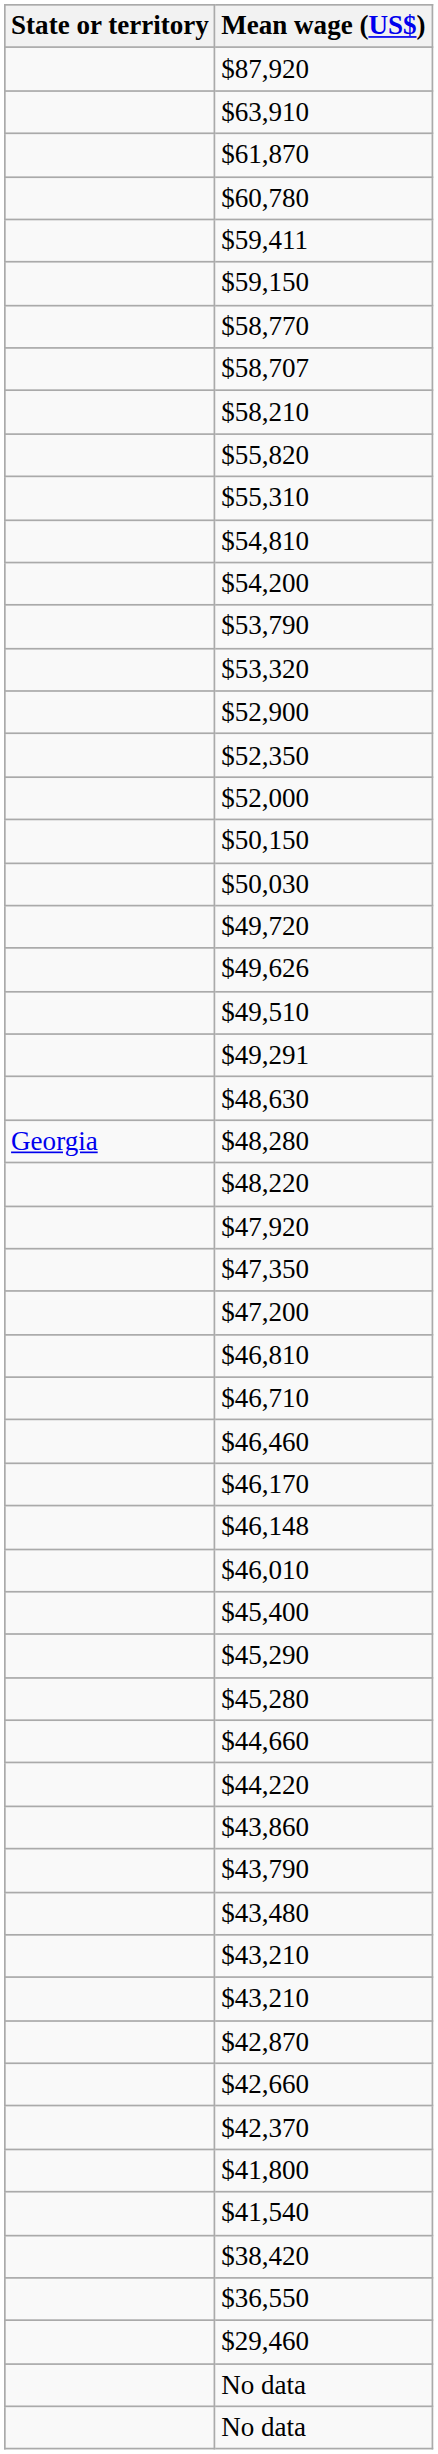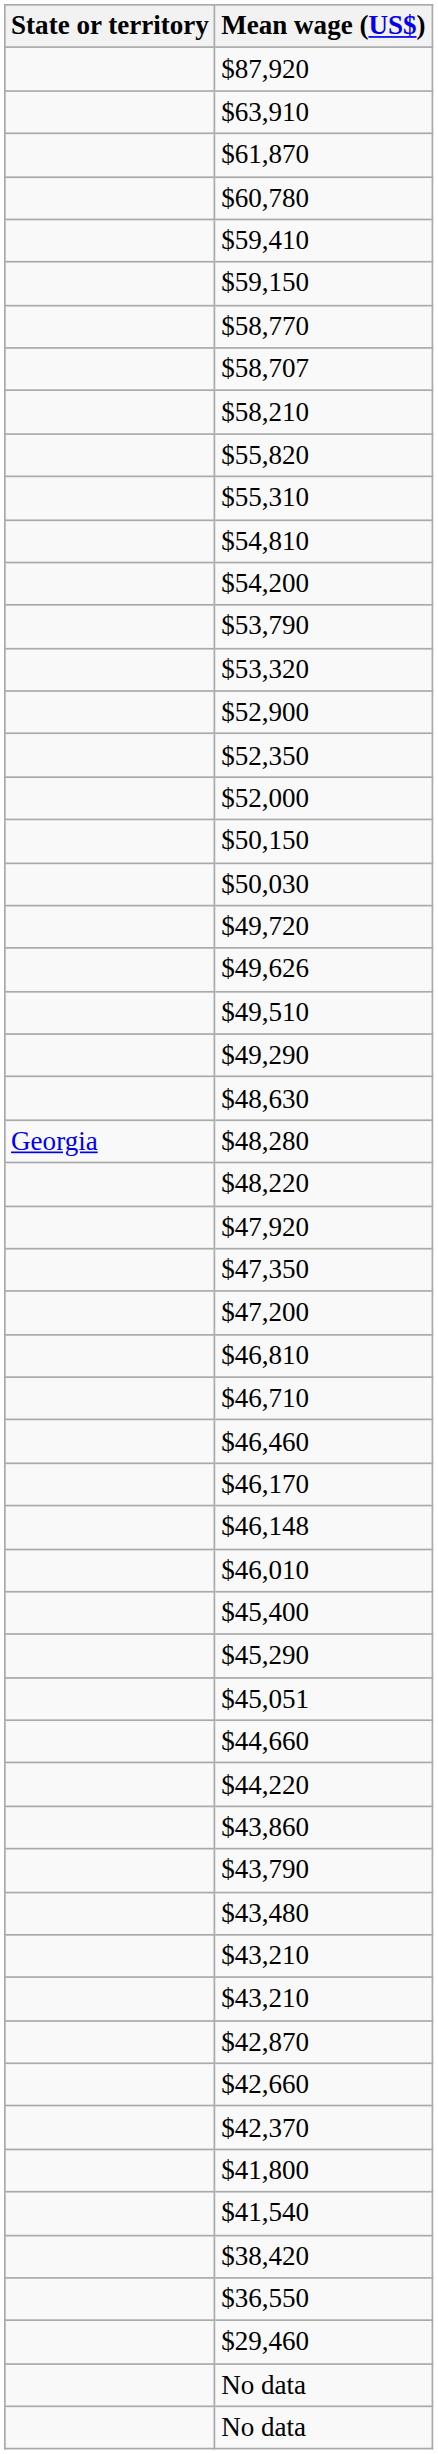(265, 240) $59,411 -> (265, 240) $59,410
(265, 1055) $49,291 -> (265, 1055) $49,290
(265, 1698) $45,280 -> (265, 1698) $45,051
